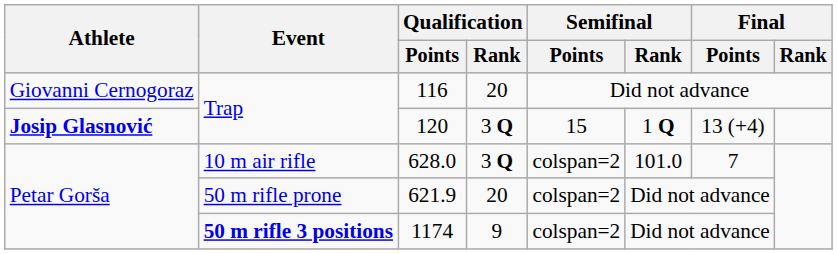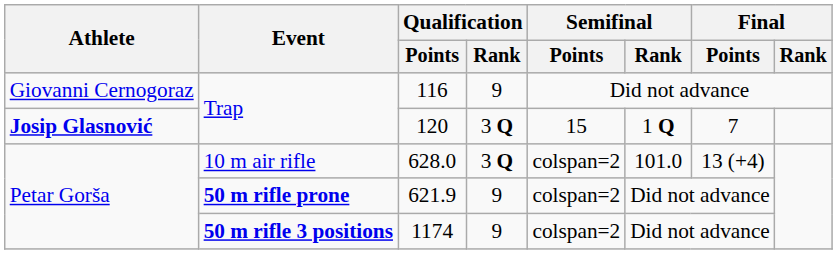(497, 90) 20 -> (497, 90) 9
(733, 126) 13 (+4) -> (733, 126) 7
(733, 161) 7 -> (733, 161) 13 (+4)
(273, 196) normal -> (277, 196) bold
(497, 196) 20 -> (497, 196) 9
